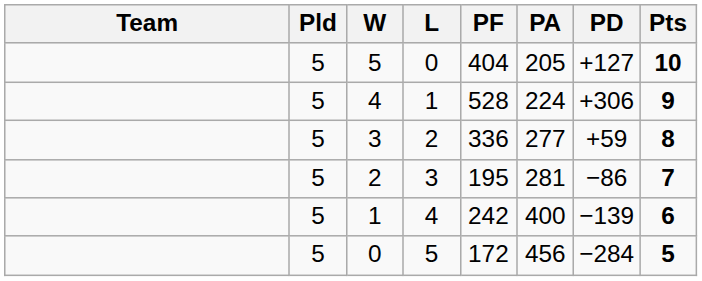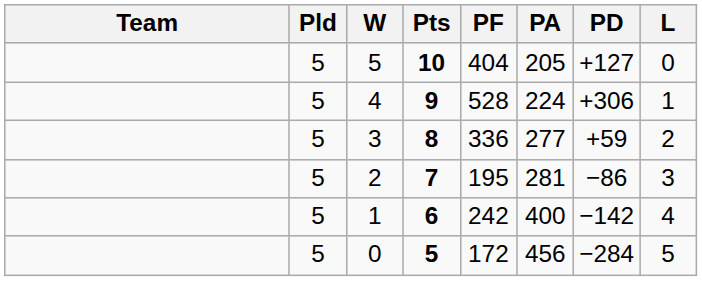columns swapped: (432, 23) <-> (668, 23)
(607, 216) −139 -> (607, 216) −142
